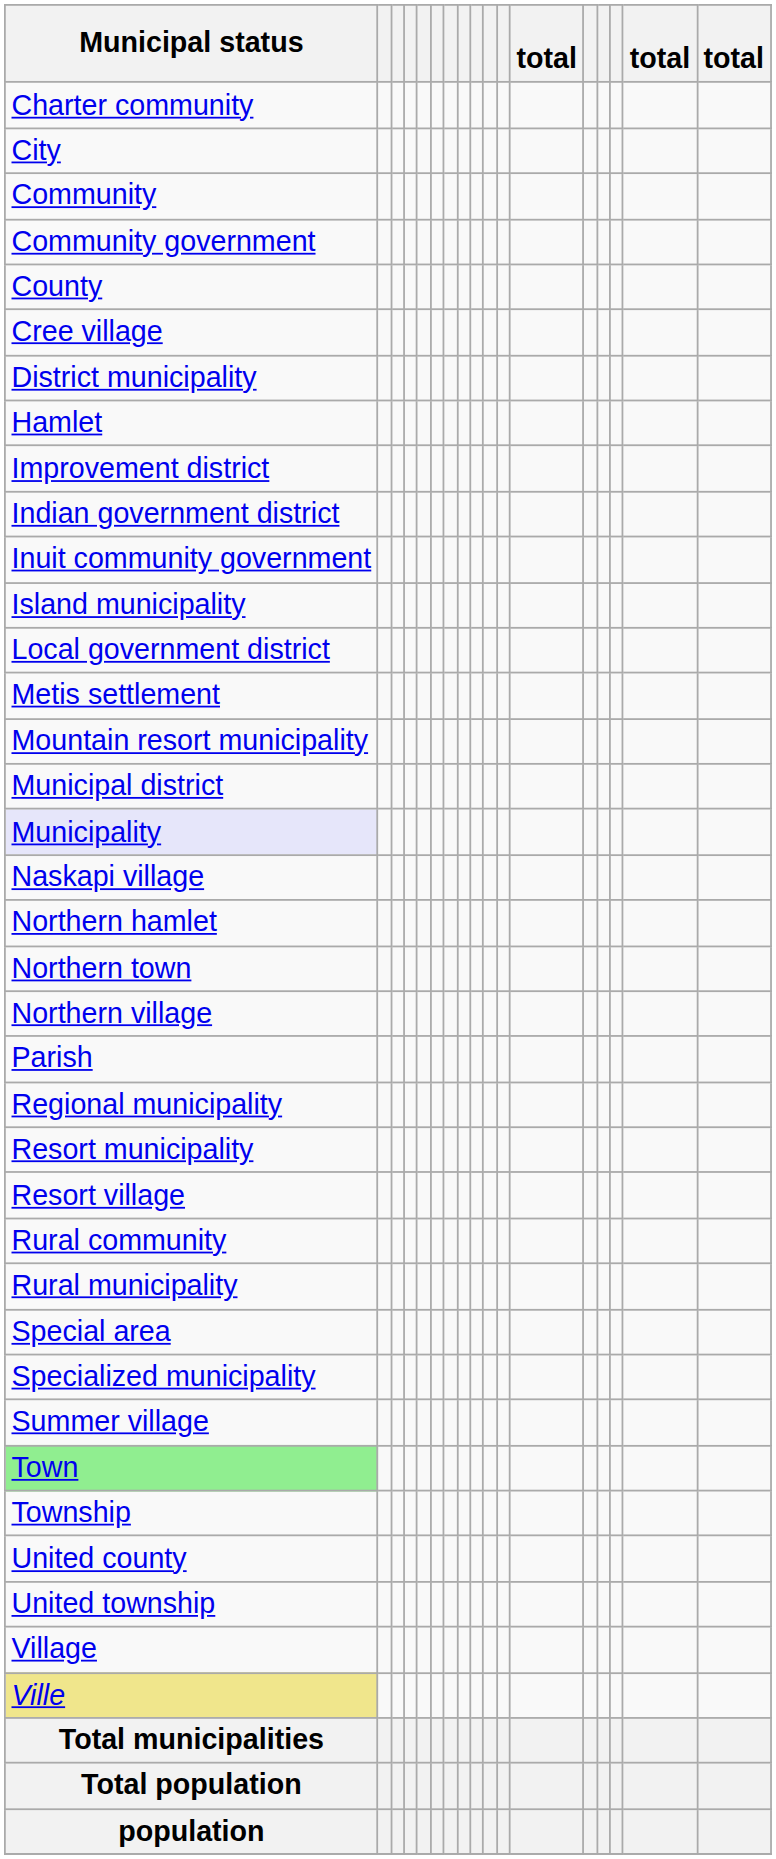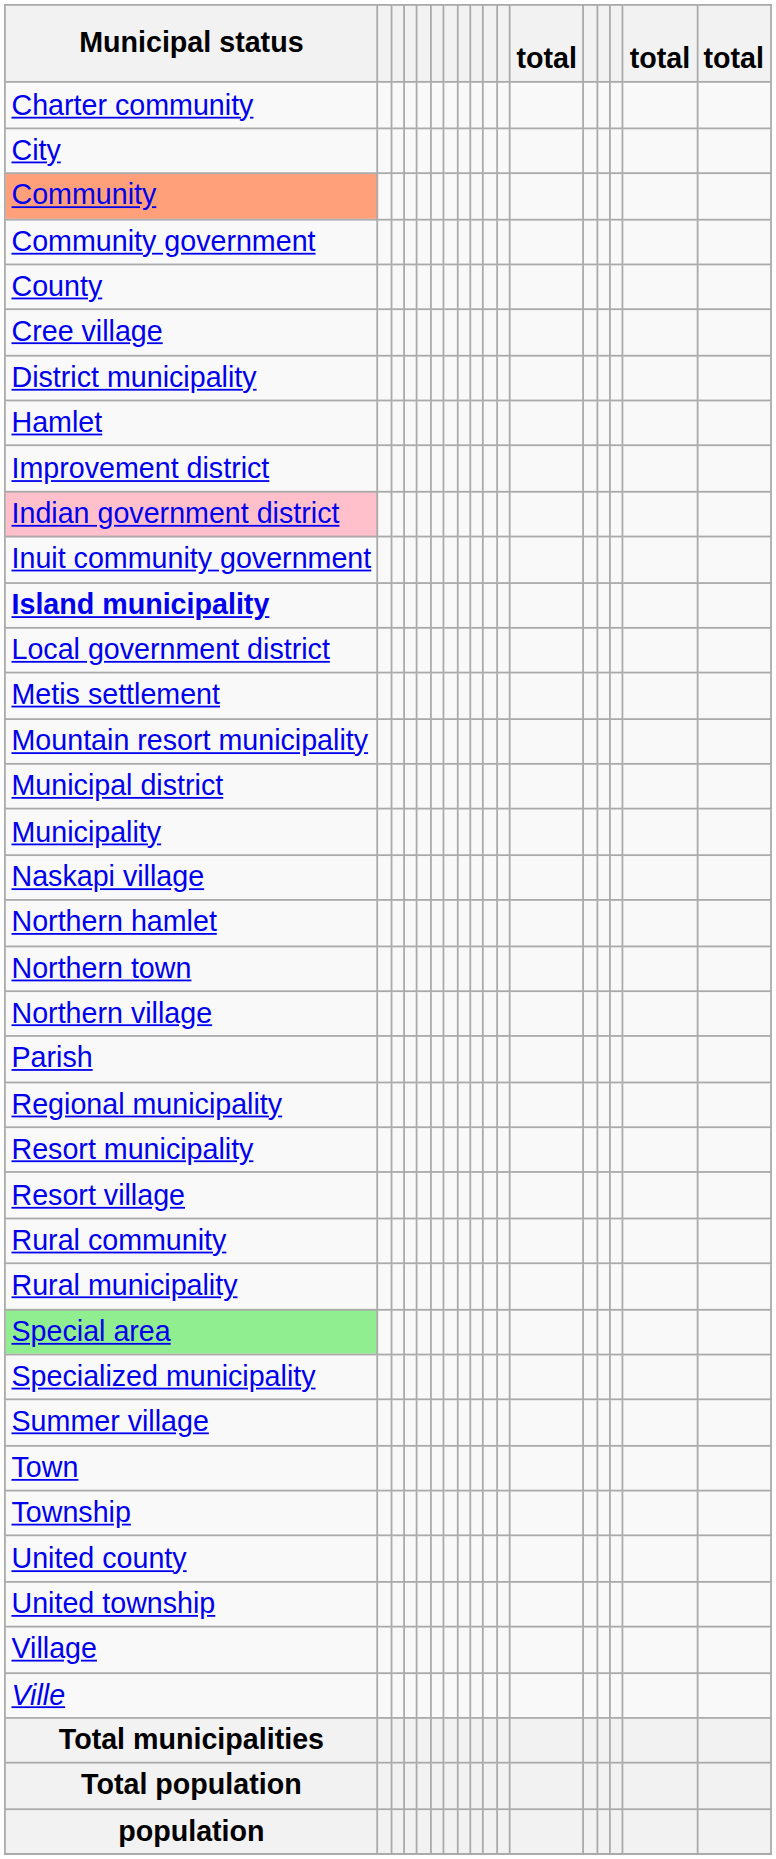(84, 195) no background -> (84, 195) lightsalmon background
(175, 513) no background -> (175, 513) pink background
(129, 604) normal -> (140, 604) bold
(86, 831) lavender background -> (86, 831) no background
(91, 1331) no background -> (91, 1331) lightgreen background
(45, 1467) lightgreen background -> (45, 1467) no background
(38, 1694) khaki background -> (38, 1694) no background
